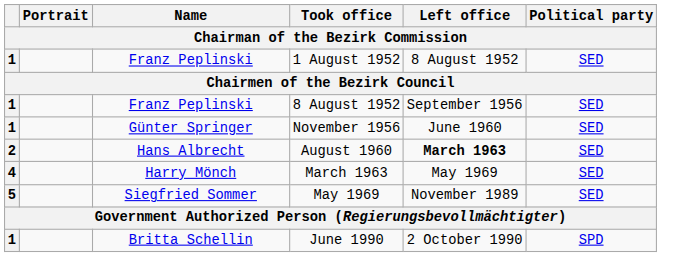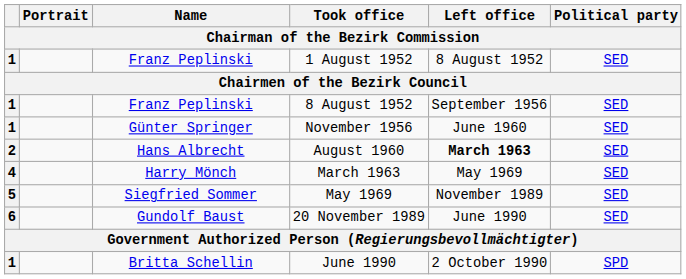+ row: (359, 218)
